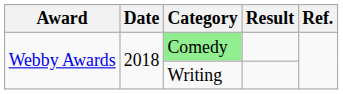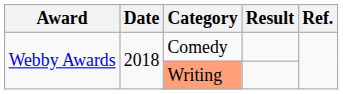(198, 46) lightgreen background -> (198, 46) no background
(195, 74) no background -> (195, 74) lightsalmon background
